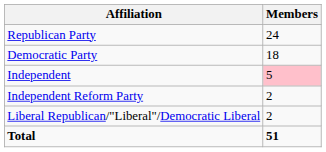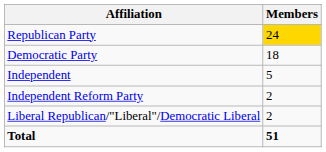(272, 34) no background -> (272, 34) gold background
(269, 75) pink background -> (269, 75) no background
